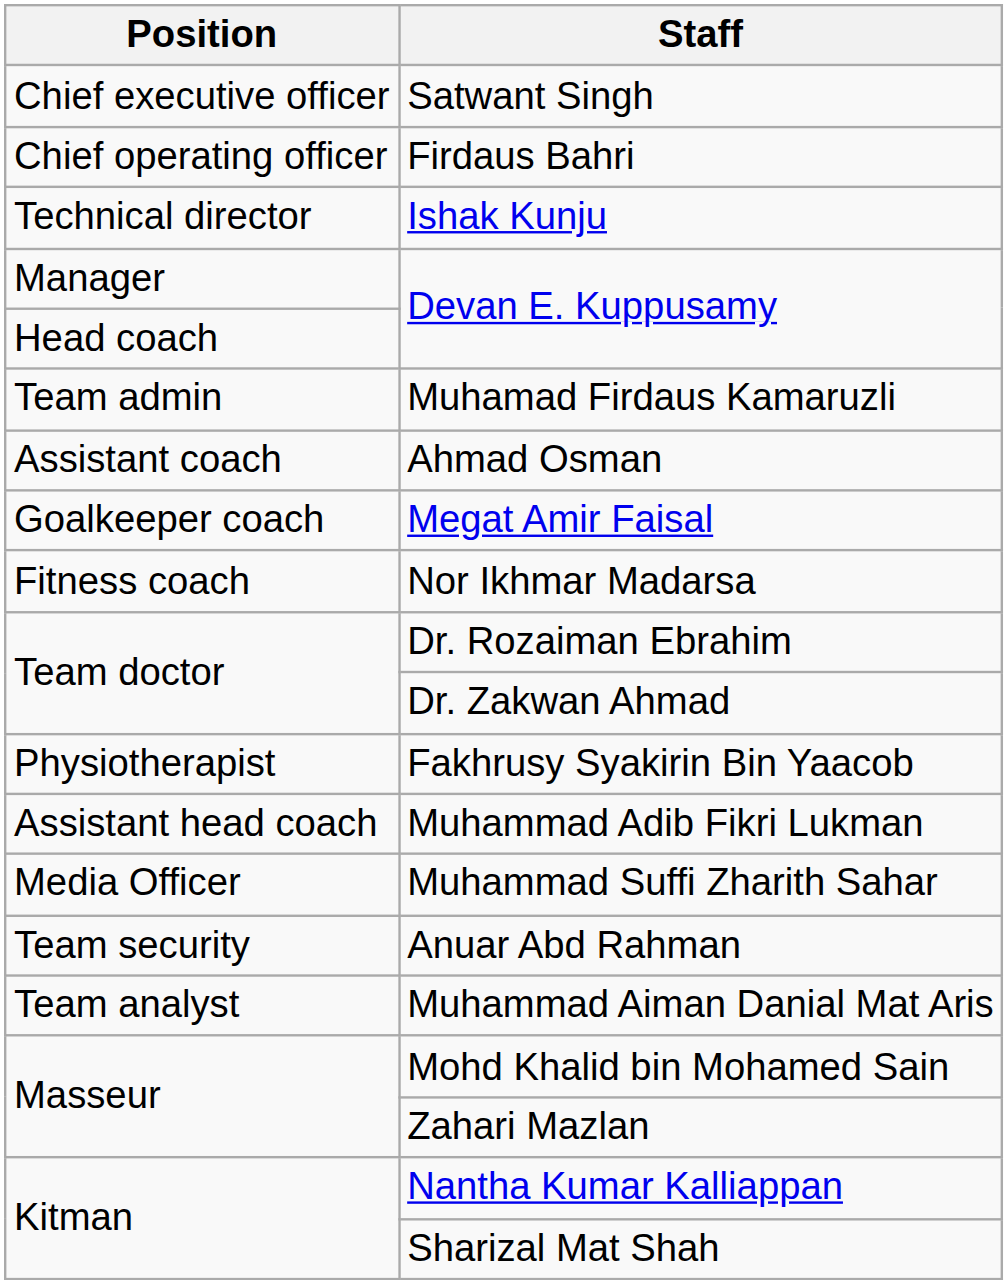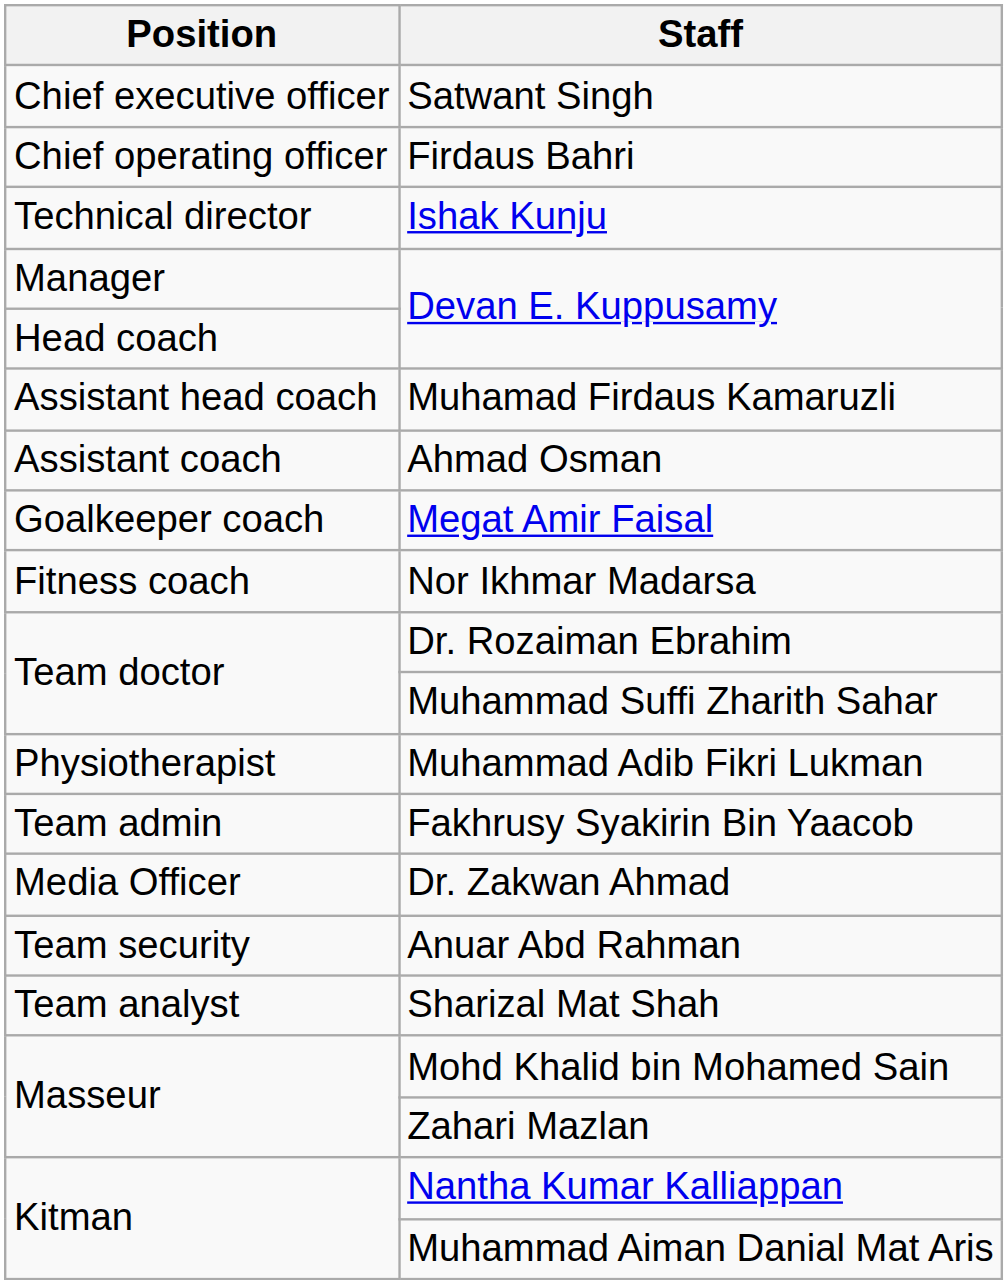(118, 398) Team admin -> (196, 398) Assistant head coach
(569, 701) Dr. Zakwan Ahmad -> (672, 701) Muhammad Suffi Zharith Sahar
(660, 762) Fakhrusy Syakirin Bin Yaacob -> (665, 762) Muhammad Adib Fikri Lukman
(196, 823) Assistant head coach -> (118, 823) Team admin
(665, 823) Muhammad Adib Fikri Lukman -> (660, 823) Fakhrusy Syakirin Bin Yaacob
(672, 883) Muhammad Suffi Zharith Sahar -> (569, 883) Dr. Zakwan Ahmad
(700, 1005) Muhammad Aiman Danial Mat Aris -> (563, 1005) Sharizal Mat Shah
(563, 1247) Sharizal Mat Shah -> (700, 1247) Muhammad Aiman Danial Mat Aris
